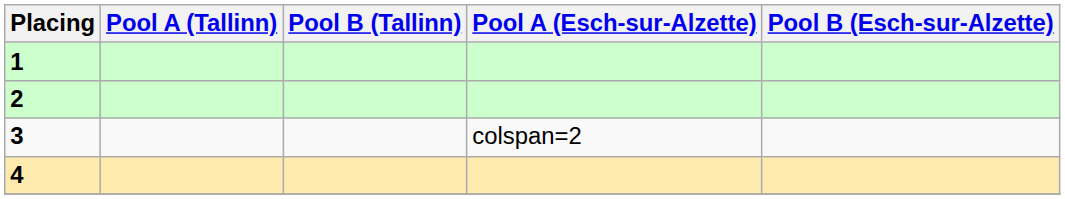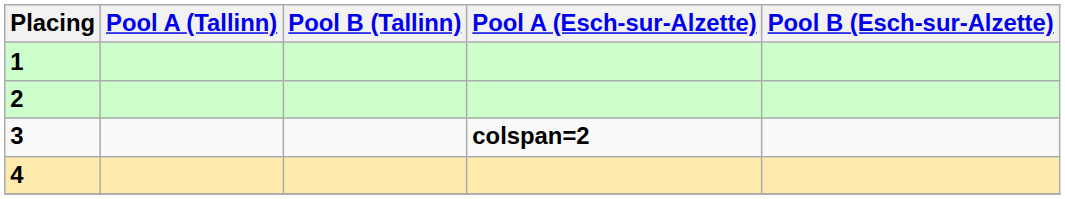(527, 136) normal -> (531, 136) bold
